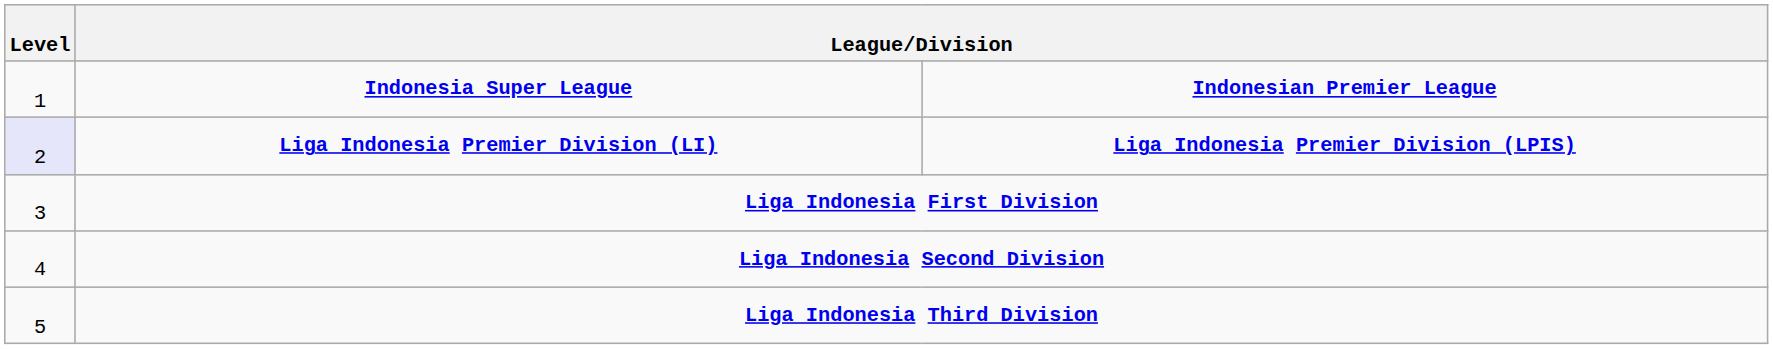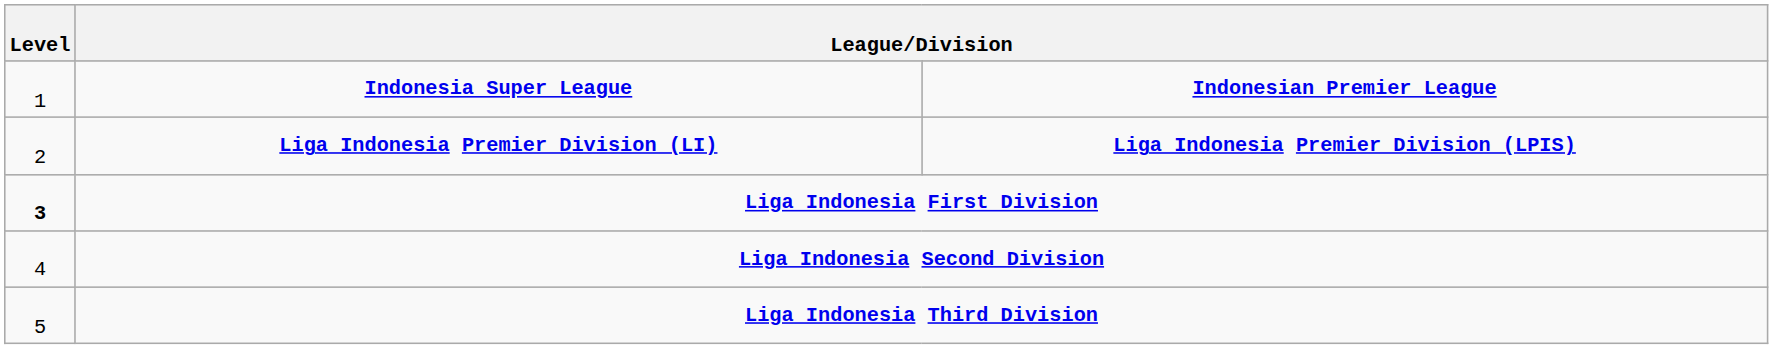(40, 158) lavender background -> (40, 158) no background
(40, 214) normal -> (40, 214) bold
